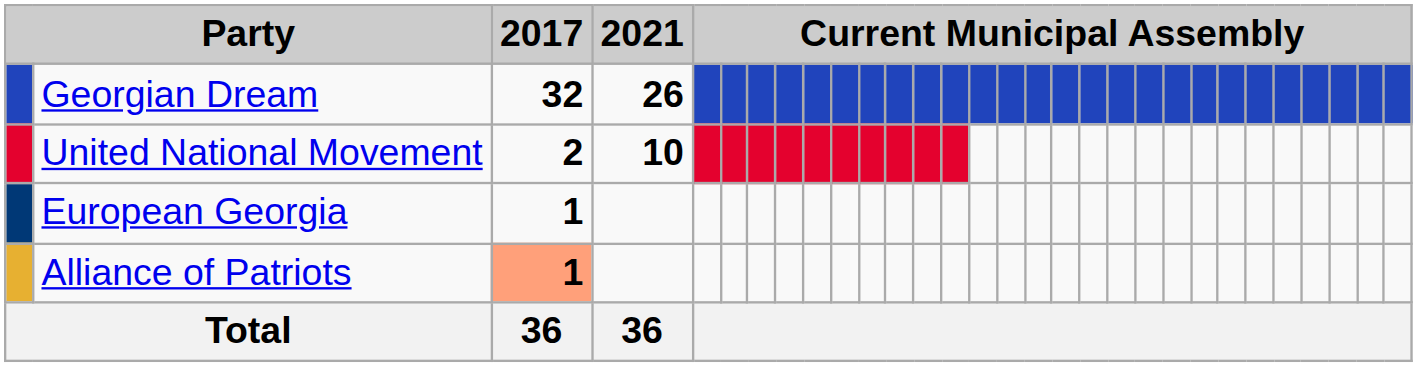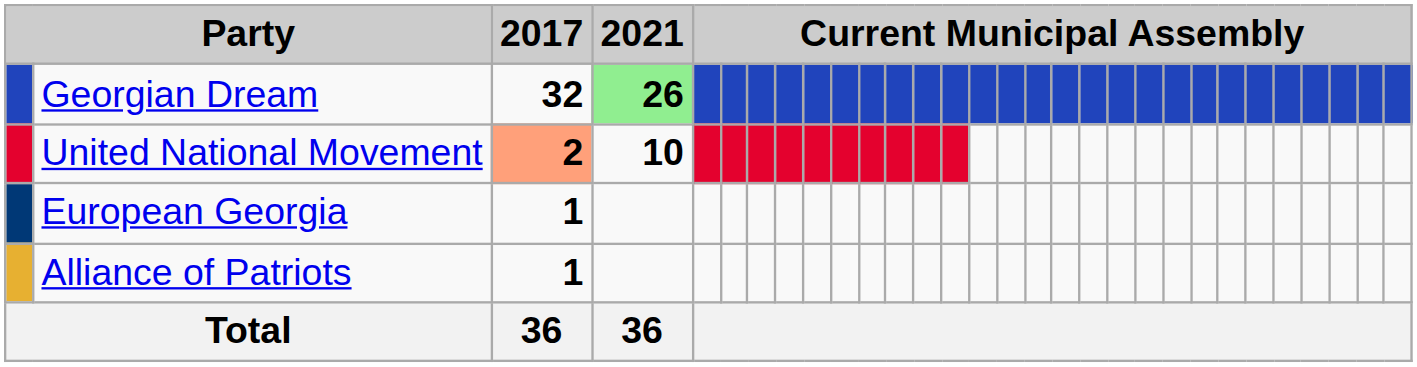(663, 93) no background -> (663, 93) lightgreen background
(573, 152) no background -> (573, 152) lightsalmon background
(573, 271) lightsalmon background -> (573, 271) no background
